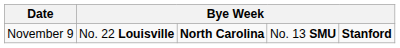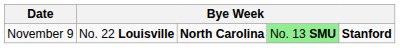(303, 33) no background -> (303, 33) lightgreen background
